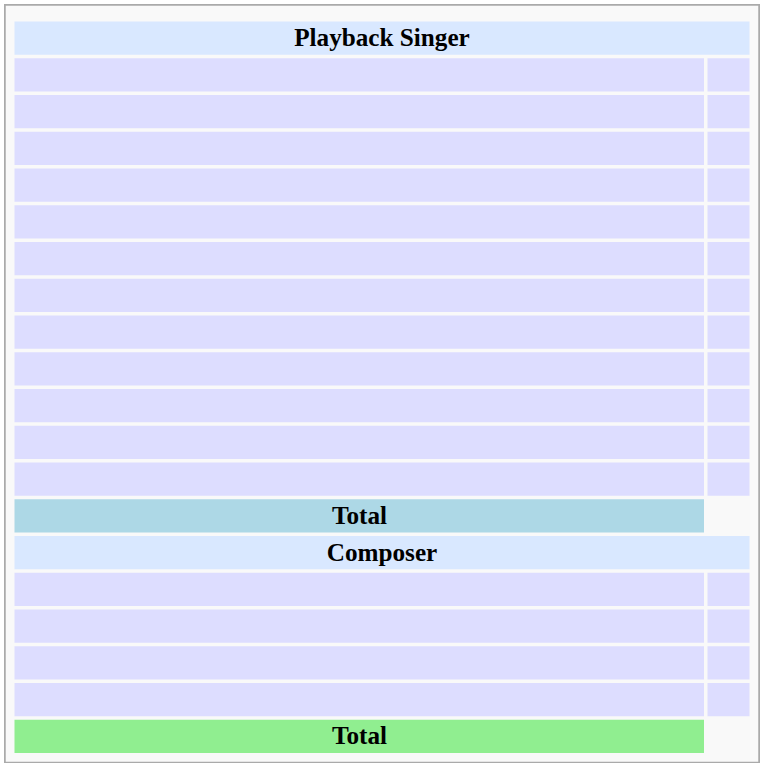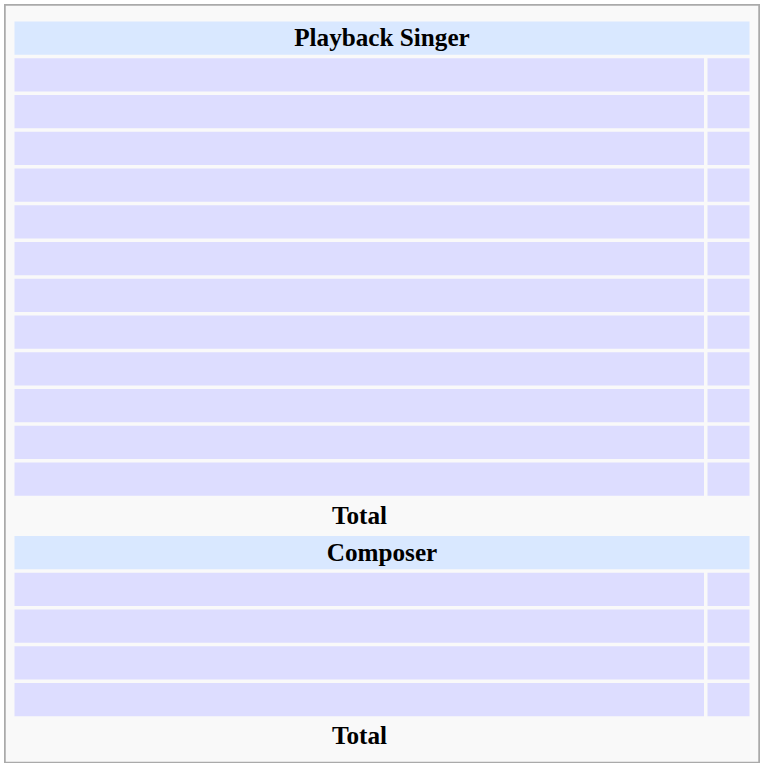(360, 515) lightblue background -> (360, 515) no background
(360, 735) lightgreen background -> (360, 735) no background
